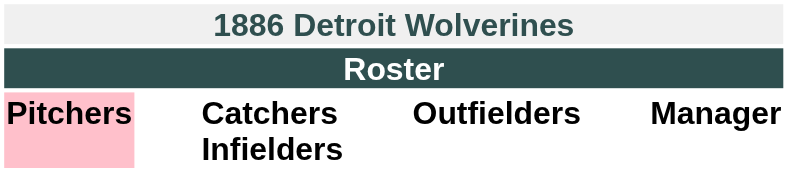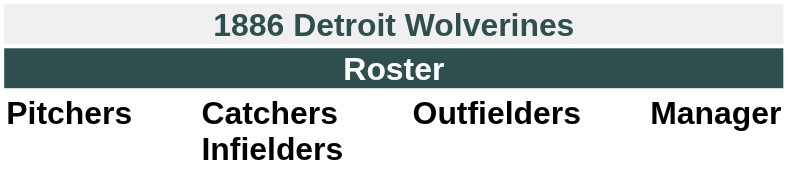(69, 112) pink background -> (69, 112) no background
